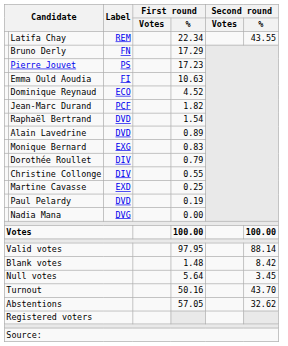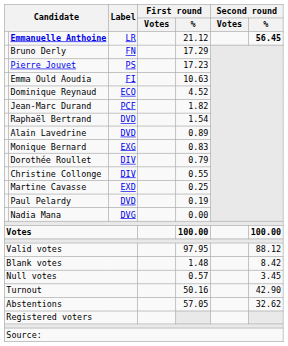- row: (38, 39)
+ row: (58, 39)
(263, 250) 88.14 -> (268, 250) 88.12
(193, 277) 5.64 -> (198, 277) 0.57
(263, 291) 43.70 -> (268, 291) 42.90
